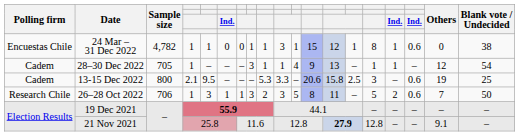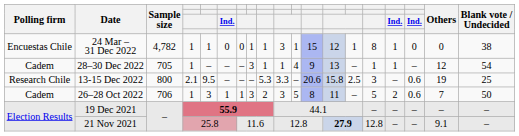(414, 46) 0.6 -> (414, 46) 0
(40, 80) Cadem -> (40, 80) Research Chile
(40, 95) Research Chile -> (40, 95) Cadem
